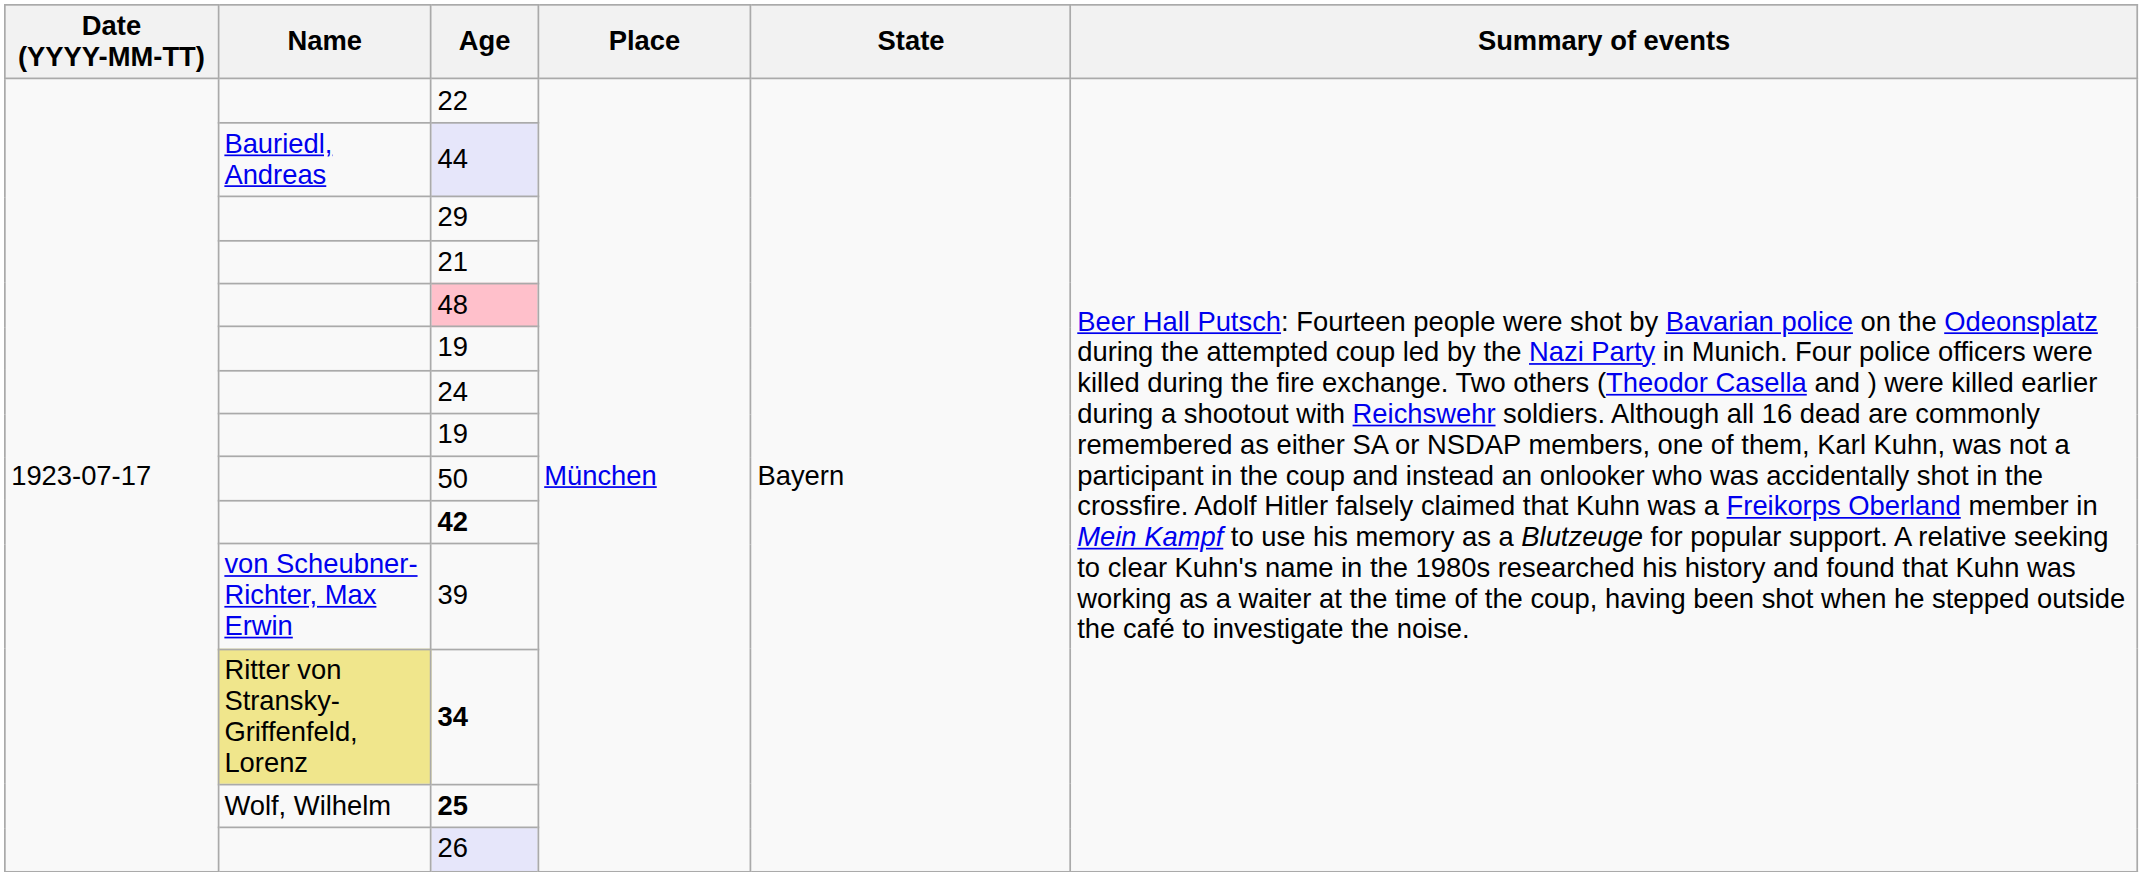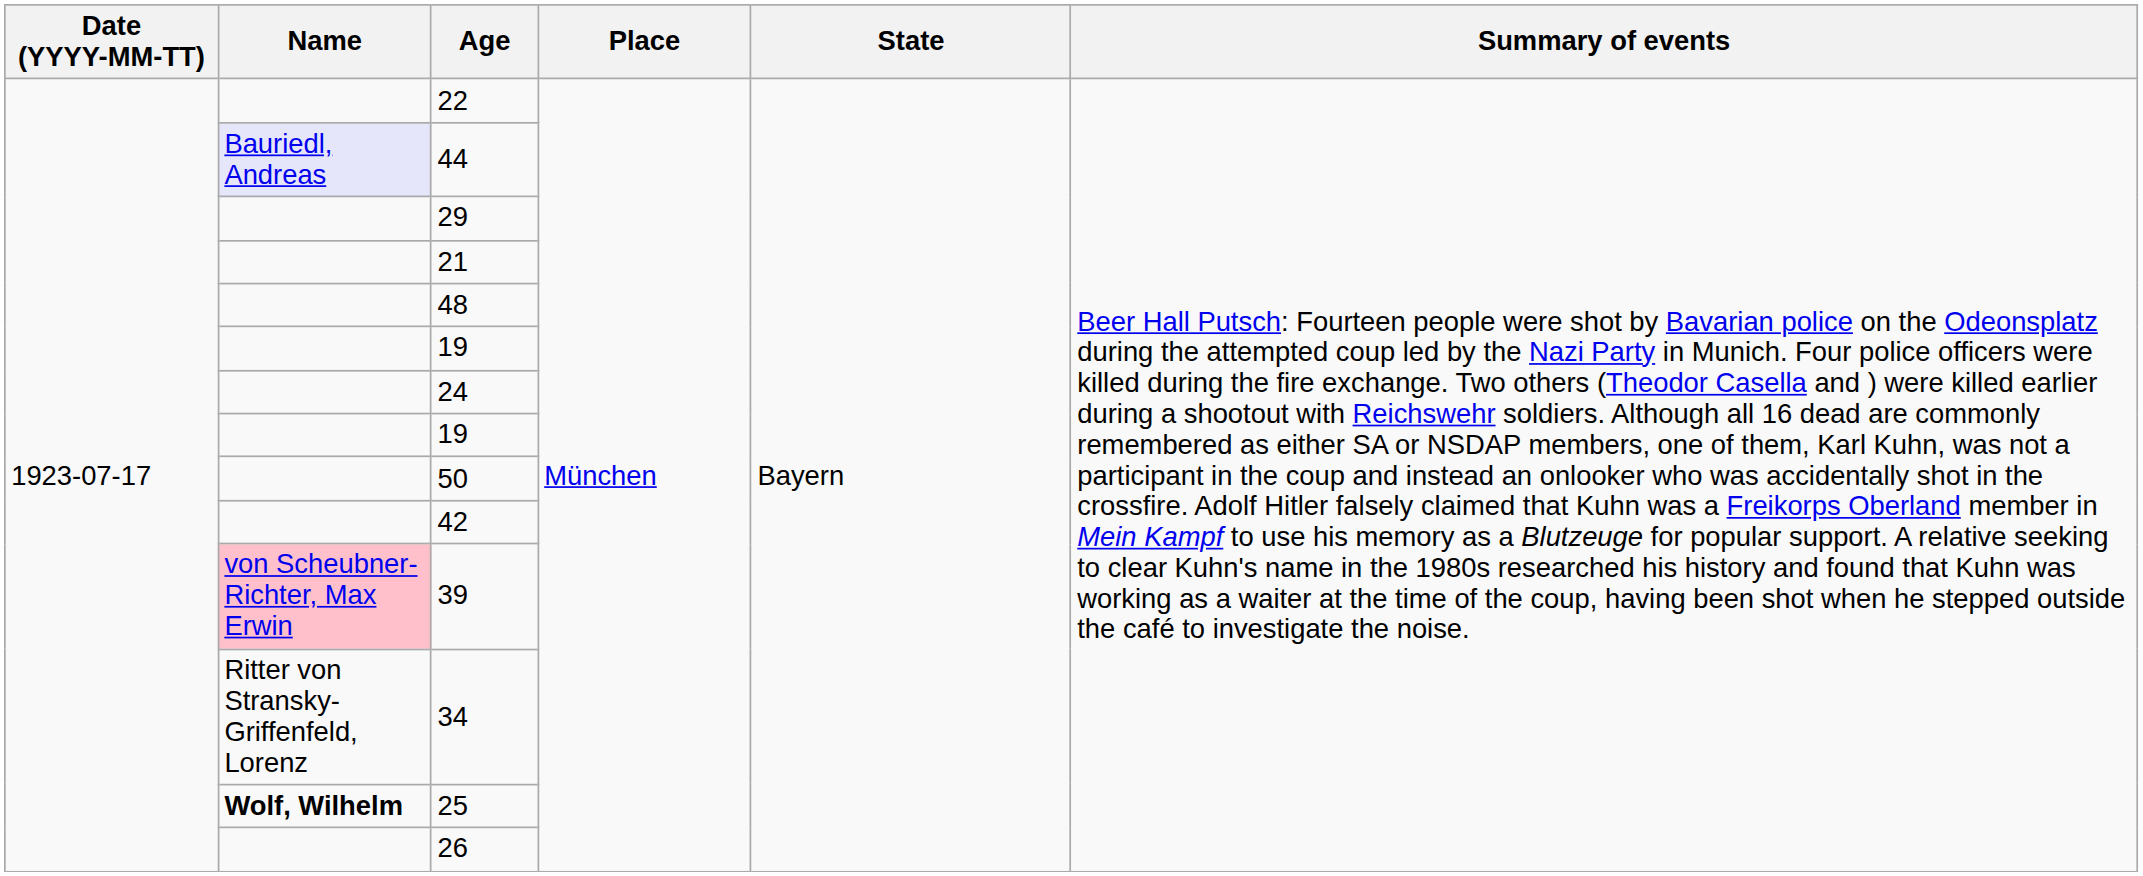(278, 159) no background -> (278, 159) lavender background
(453, 159) lavender background -> (453, 159) no background
(453, 304) pink background -> (453, 304) no background
(453, 521) bold -> (453, 521) normal
(321, 595) no background -> (321, 595) pink background
(291, 716) khaki background -> (291, 716) no background
(453, 716) bold -> (453, 716) normal
(308, 805) normal -> (314, 805) bold
(453, 805) bold -> (453, 805) normal
(453, 849) lavender background -> (453, 849) no background
